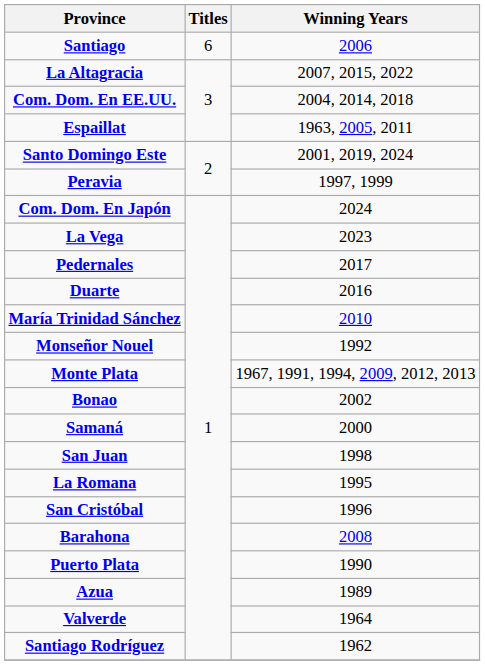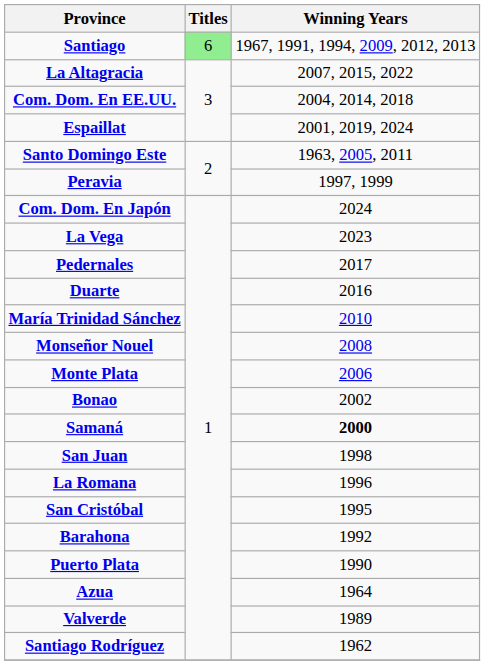(208, 45) no background -> (208, 45) lightgreen background
(355, 45) 2006 -> (355, 45) 1967, 1991, 1994, 2009, 2012, 2013
(355, 127) 1963, 2005, 2011 -> (355, 127) 2001, 2019, 2024
(355, 155) 2001, 2019, 2024 -> (355, 155) 1963, 2005, 2011
(355, 346) 1992 -> (355, 346) 2008
(355, 373) 1967, 1991, 1994, 2009, 2012, 2013 -> (355, 373) 2006
(355, 428) normal -> (355, 428) bold
(355, 482) 1995 -> (355, 482) 1996
(355, 510) 1996 -> (355, 510) 1995
(355, 537) 2008 -> (355, 537) 1992
(355, 592) 1989 -> (355, 592) 1964
(355, 619) 1964 -> (355, 619) 1989
